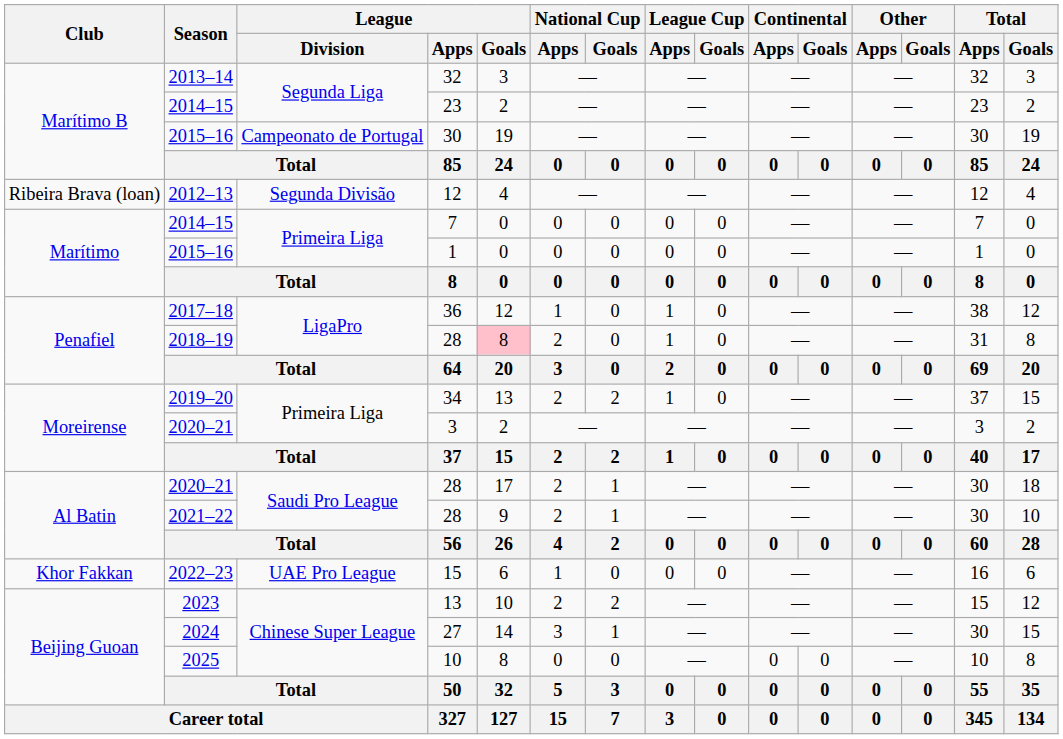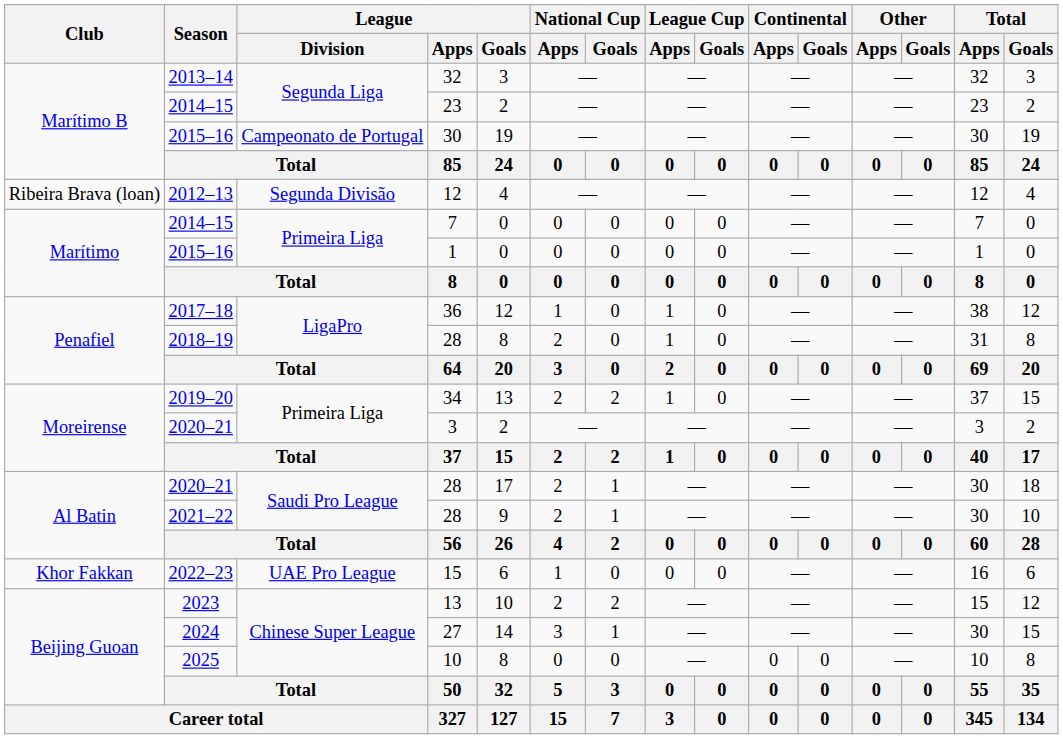(504, 340) pink background -> (504, 340) no background
